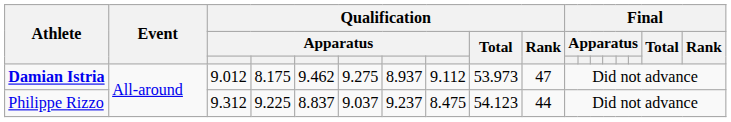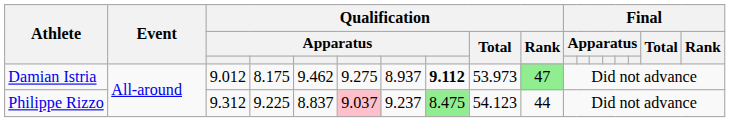(56, 77) bold -> (52, 77) normal
(448, 77) normal -> (447, 77) bold
(543, 77) no background -> (542, 77) lightgreen background
(360, 103) no background -> (359, 103) pink background
(448, 103) no background -> (447, 103) lightgreen background
